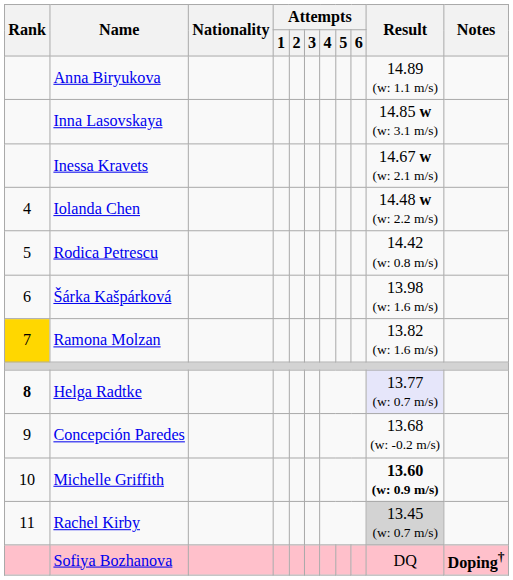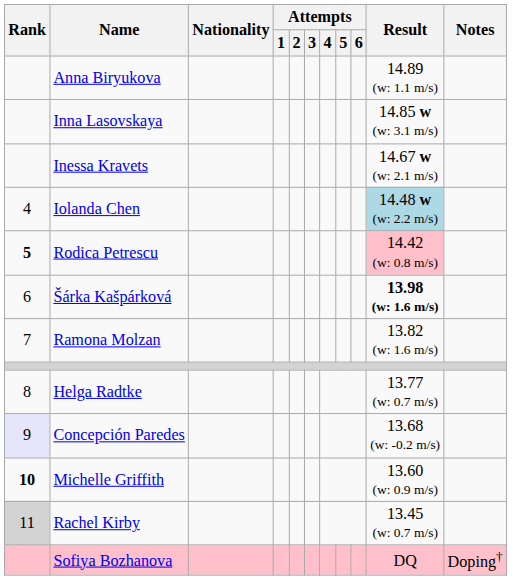(405, 209) no background -> (405, 209) lightblue background
(27, 252) normal -> (27, 252) bold
(405, 252) no background -> (405, 252) pink background
(405, 296) normal -> (405, 296) bold
(27, 340) gold background -> (27, 340) no background
(27, 391) bold -> (27, 391) normal
(405, 391) lavender background -> (405, 391) no background
(27, 435) no background -> (27, 435) lavender background
(27, 479) normal -> (27, 479) bold
(405, 479) bold -> (405, 479) normal
(27, 523) no background -> (27, 523) lightgrey background
(405, 523) lightgrey background -> (405, 523) no background
(476, 560) bold -> (475, 560) normal
